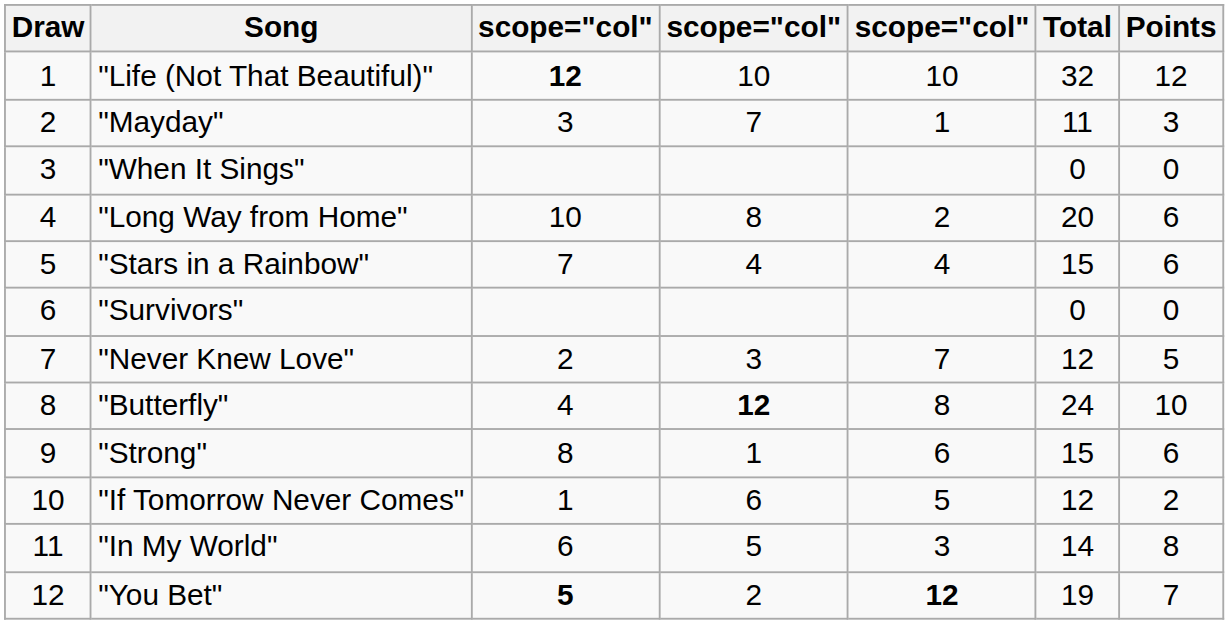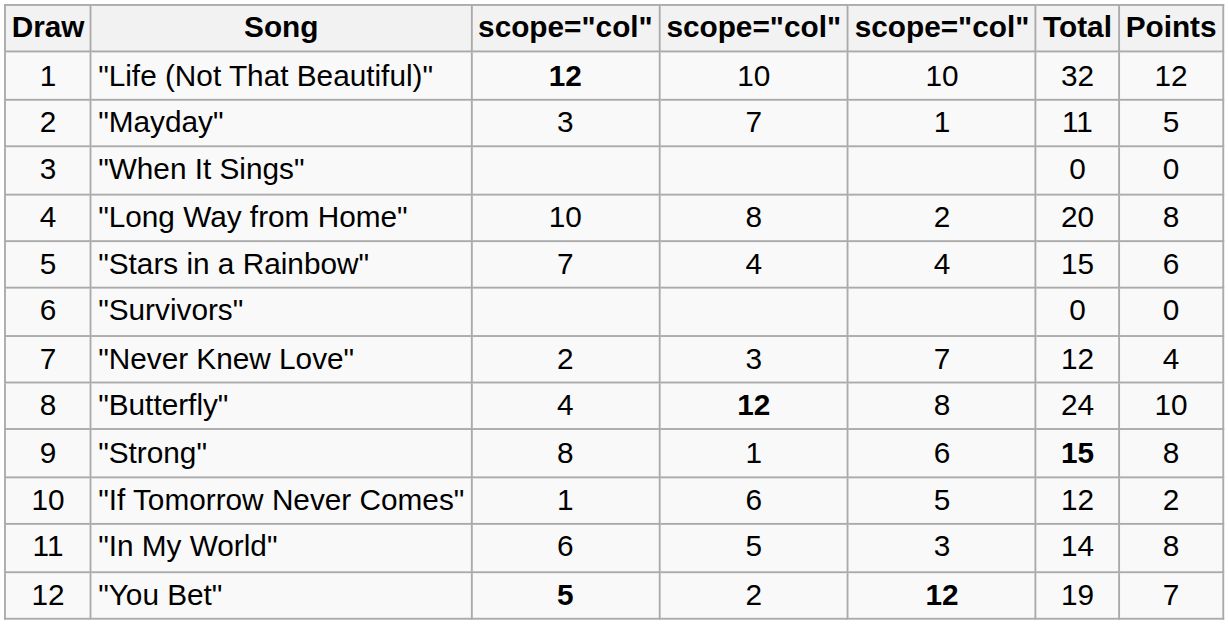(1171, 122) 3 -> (1171, 122) 5
(1171, 216) 6 -> (1171, 216) 8
(1171, 358) 5 -> (1171, 358) 4
(1077, 452) normal -> (1077, 452) bold
(1171, 452) 6 -> (1171, 452) 8
